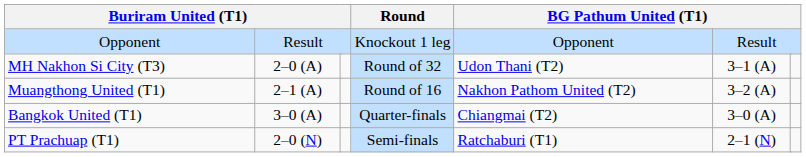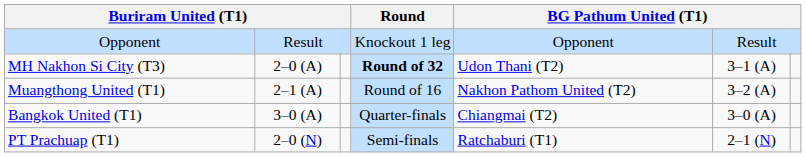(403, 66) normal -> (403, 66) bold
